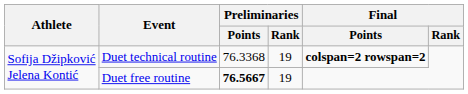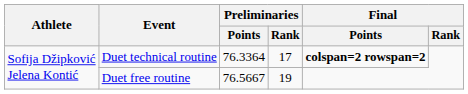(244, 57) 76.3368 -> (244, 57) 76.3364
(285, 57) 19 -> (285, 57) 17
(244, 78) bold -> (244, 78) normal
